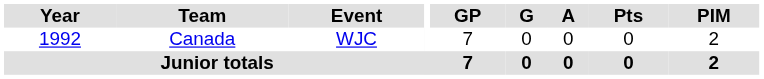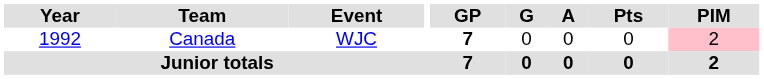(468, 39) normal -> (468, 39) bold
(714, 39) no background -> (714, 39) pink background
